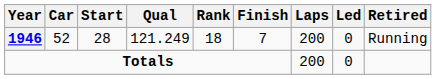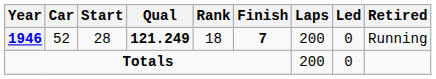(160, 39) normal -> (160, 39) bold
(263, 39) normal -> (263, 39) bold
